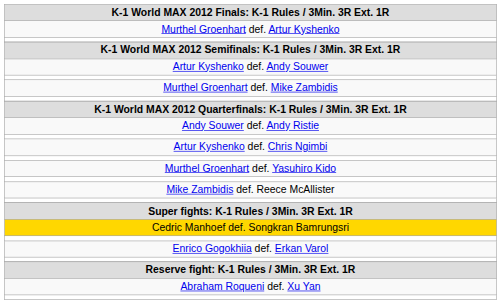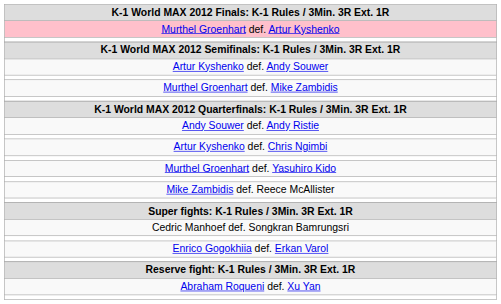(250, 29) no background -> (250, 29) pink background
(250, 227) gold background -> (250, 227) no background
